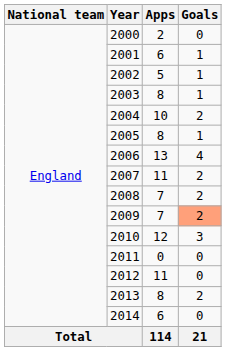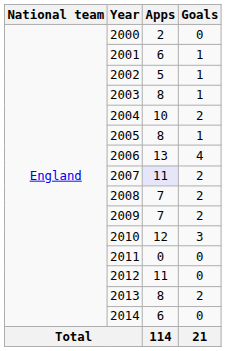(160, 176) no background -> (160, 176) lavender background
(200, 216) lightsalmon background -> (200, 216) no background
